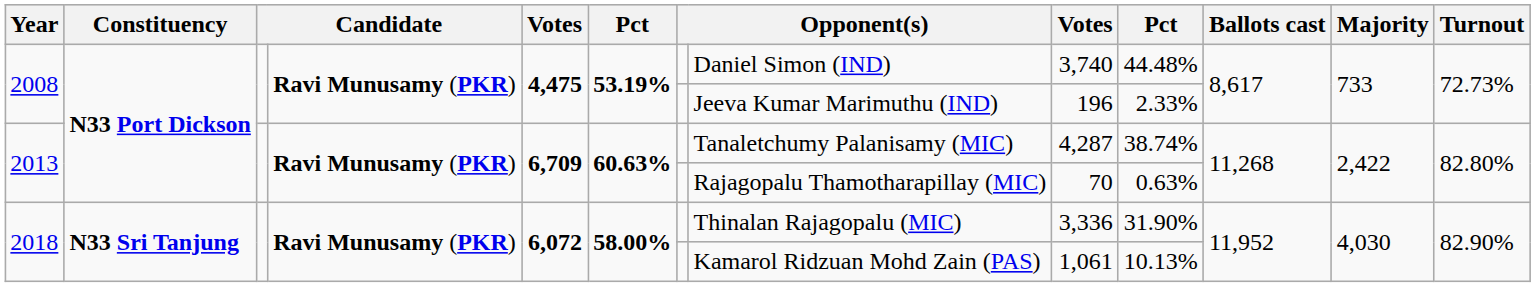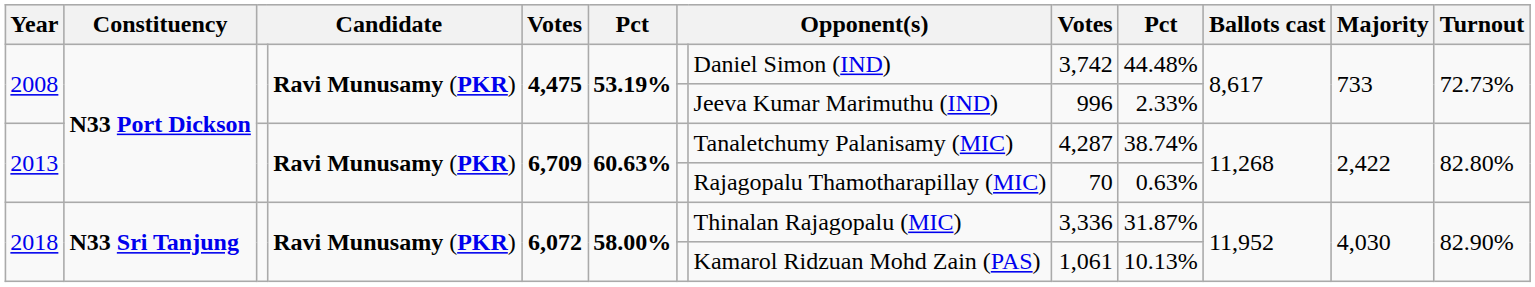(1086, 63) 3,740 -> (1086, 63) 3,742
(1095, 103) 196 -> (1095, 103) 996
(1161, 222) 31.90% -> (1161, 222) 31.87%
